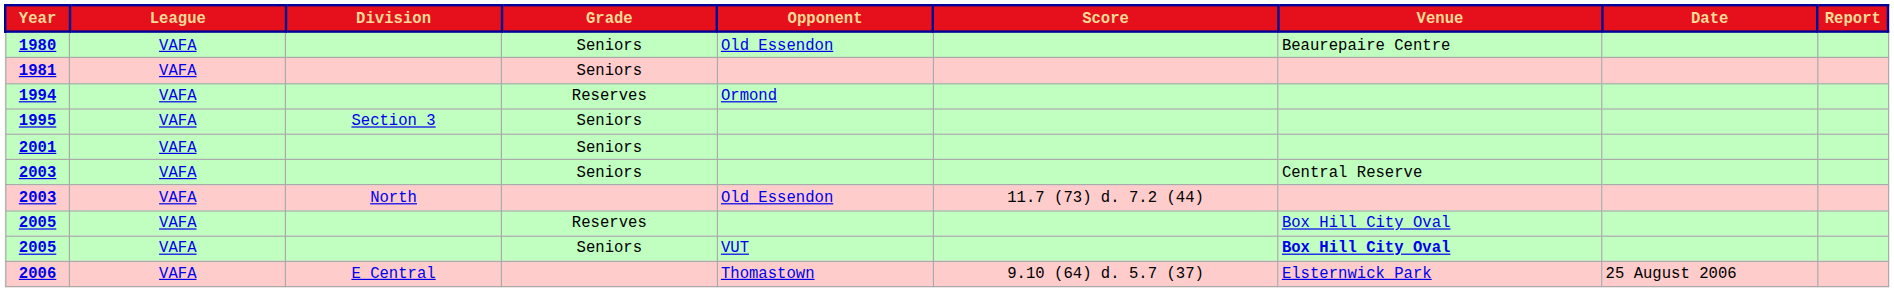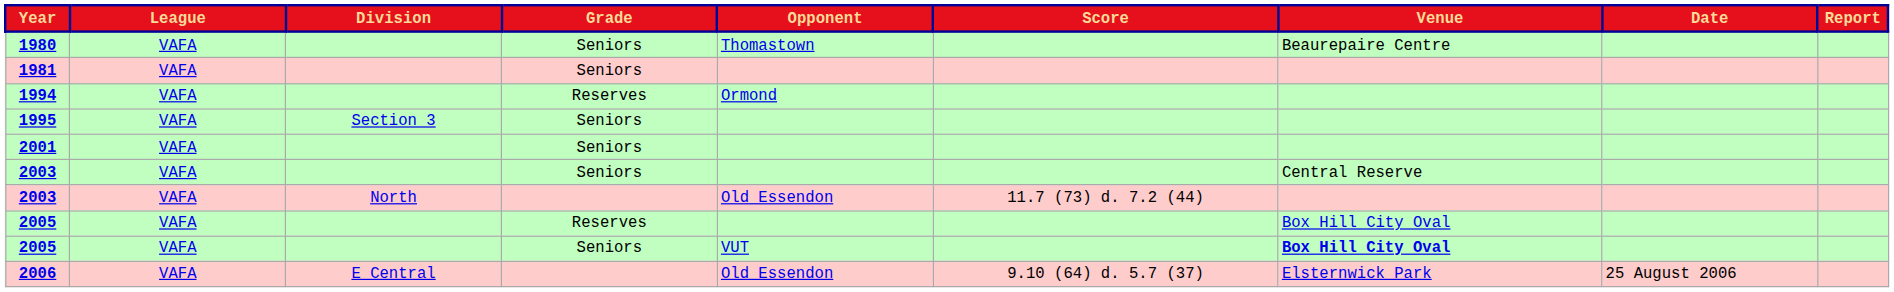(777, 45) Old Essendon -> (768, 45) Thomastown
(768, 274) Thomastown -> (777, 274) Old Essendon
